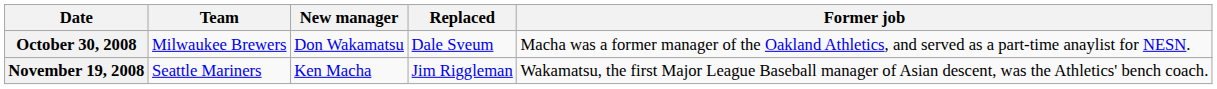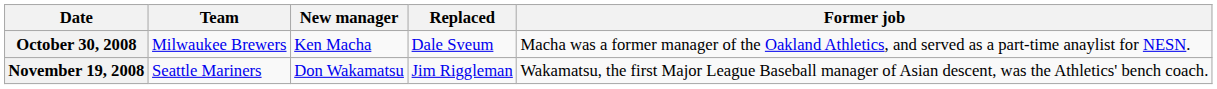(349, 44) Don Wakamatsu -> (333, 44) Ken Macha
(333, 70) Ken Macha -> (349, 70) Don Wakamatsu
